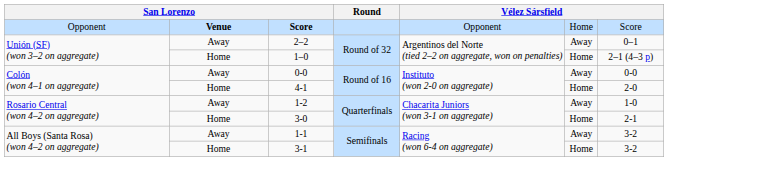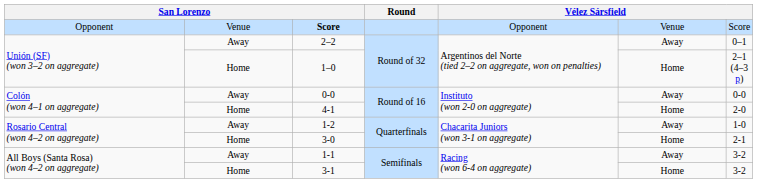(219, 27) bold -> (238, 27) normal
(581, 27) Home -> (672, 27) Venue
